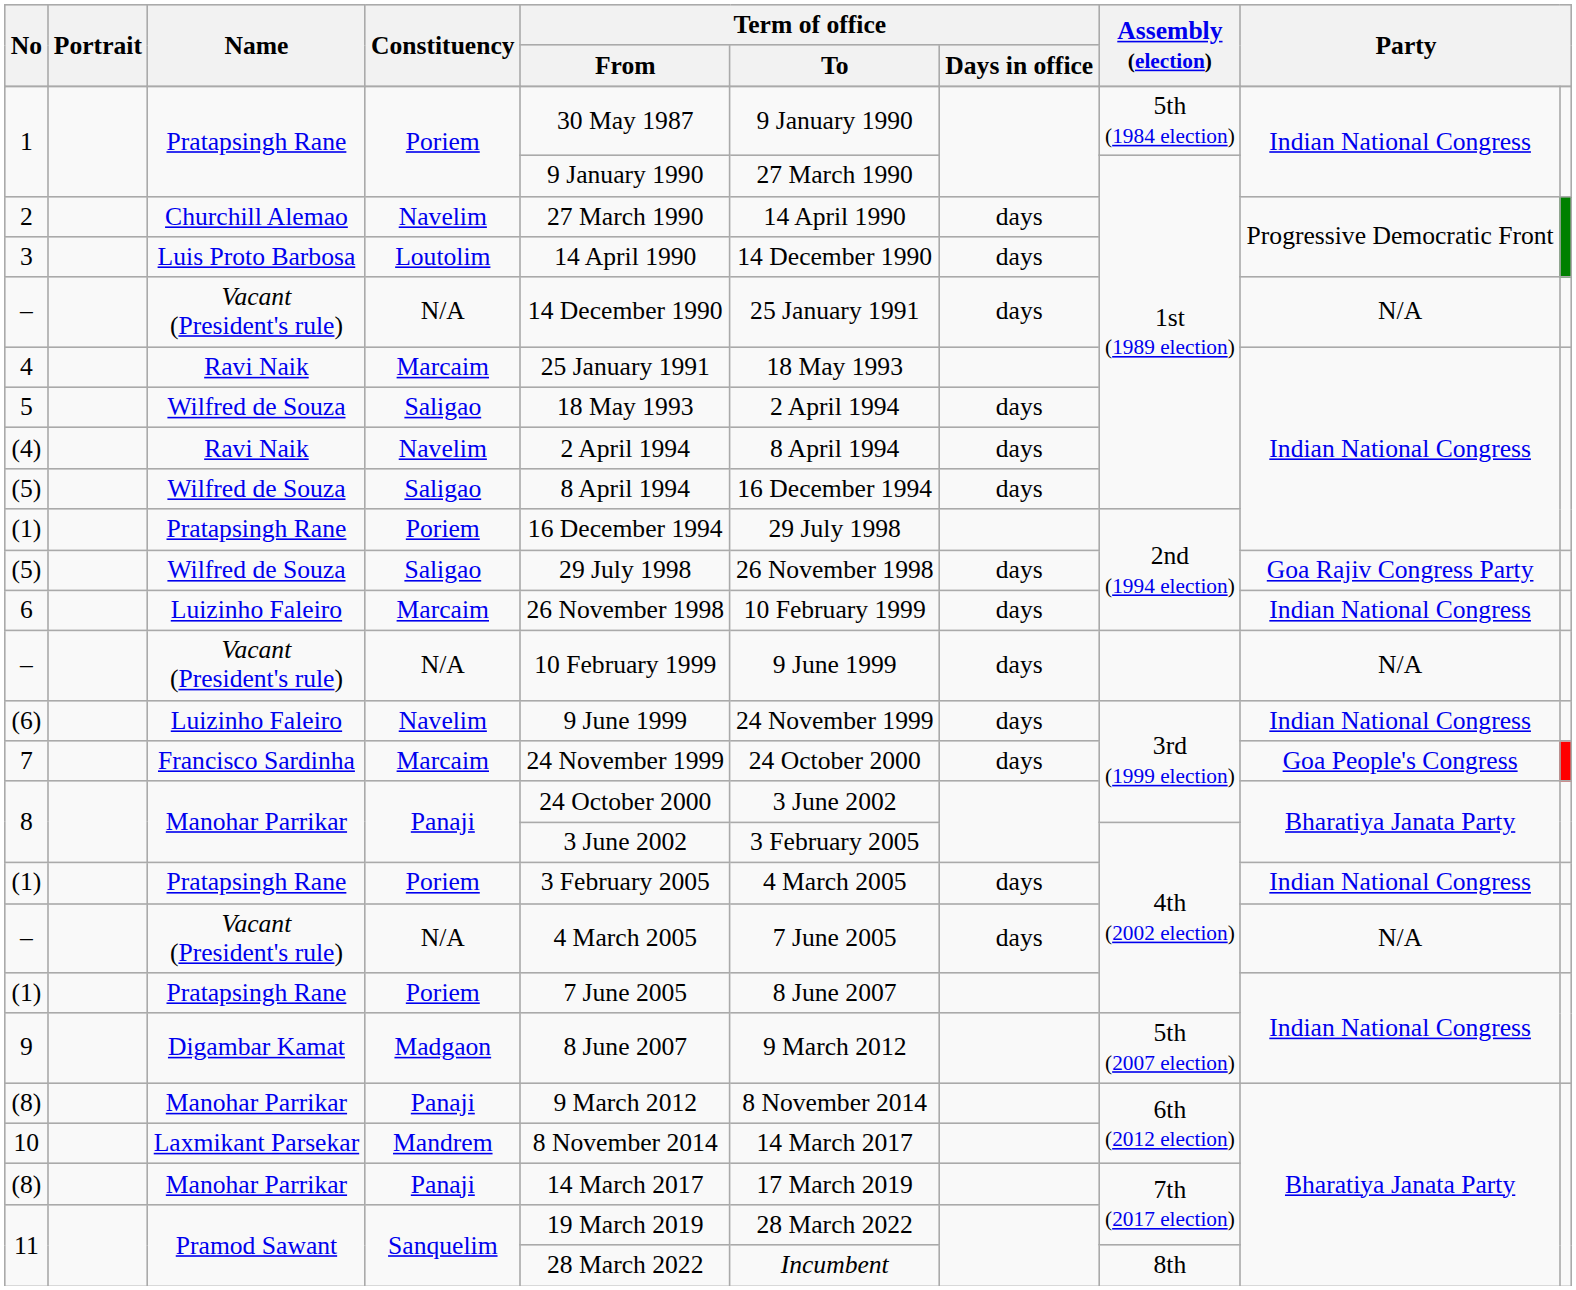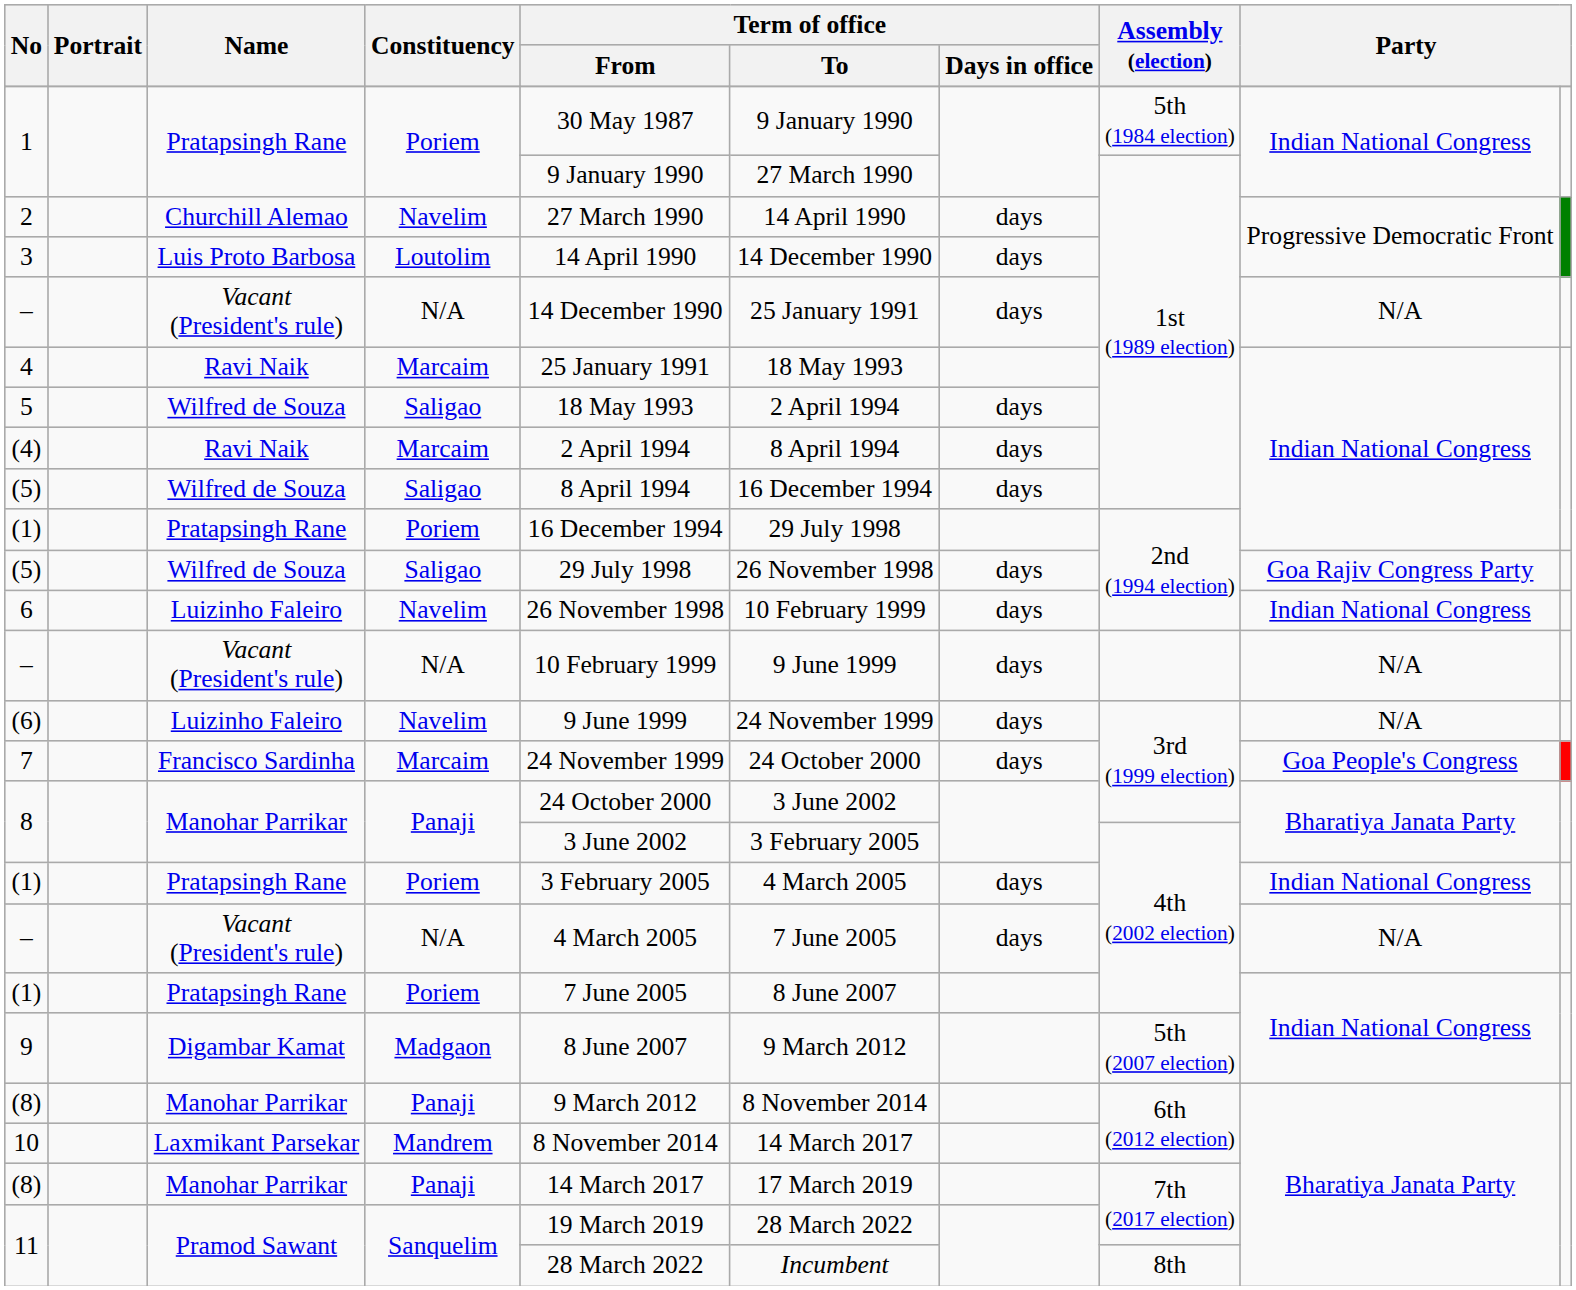(443, 447) Navelim -> (443, 447) Marcaim
(443, 610) Marcaim -> (443, 610) Navelim
(1400, 720) Indian National Congress -> (1400, 720) N/A
